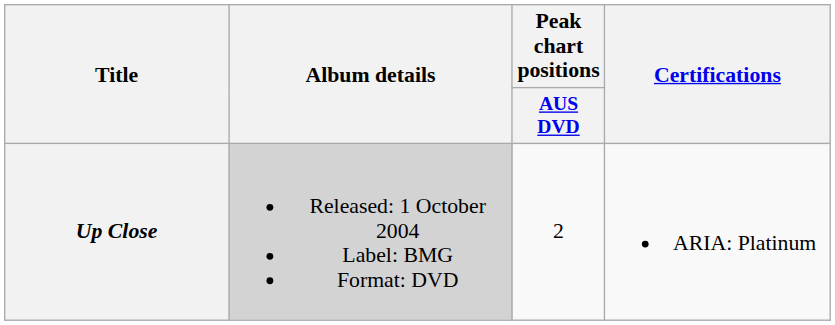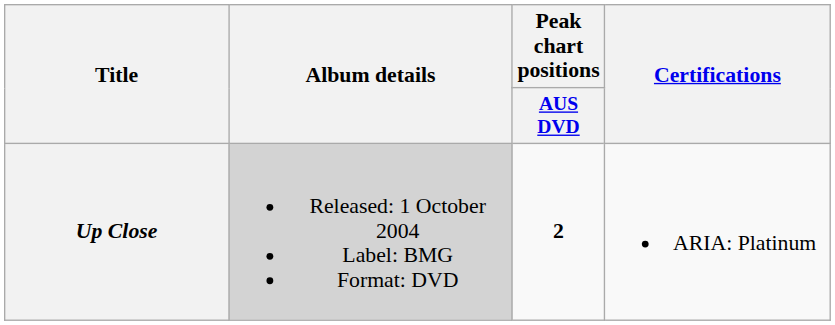(558, 231) normal -> (558, 231) bold
